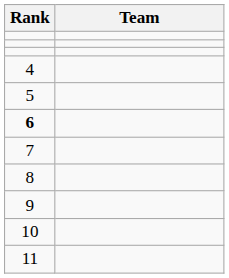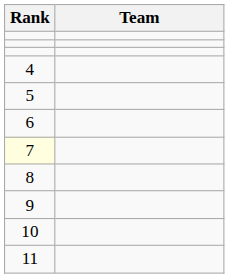(30, 123) bold -> (30, 123) normal
(30, 150) no background -> (30, 150) lightyellow background
